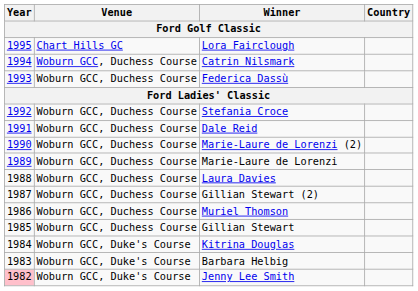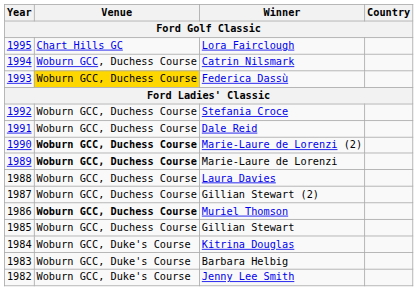(117, 79) no background -> (117, 79) gold background
(117, 145) normal -> (117, 145) bold
(117, 162) normal -> (117, 162) bold
(117, 212) normal -> (117, 212) bold
(19, 278) pink background -> (19, 278) no background
